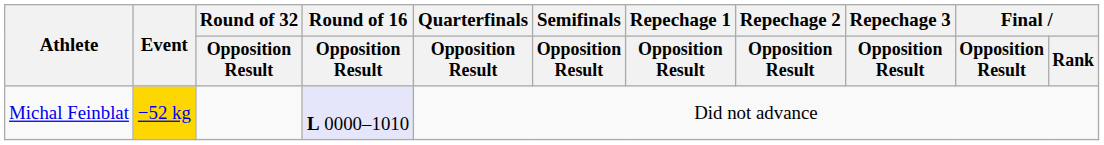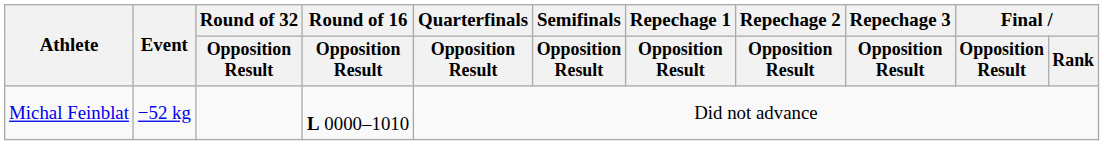(164, 113) gold background -> (164, 113) no background
(358, 124) lavender background -> (358, 124) no background
